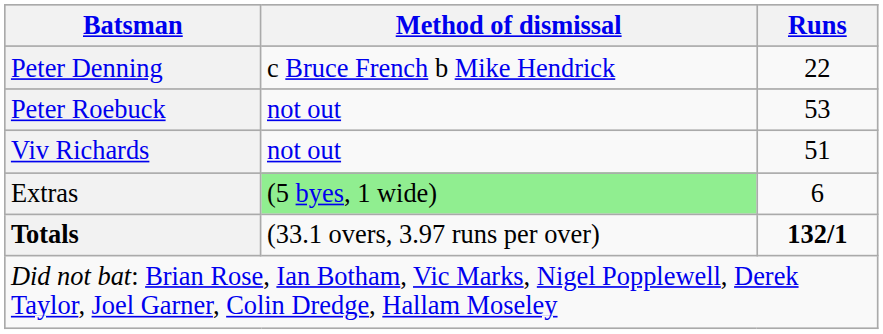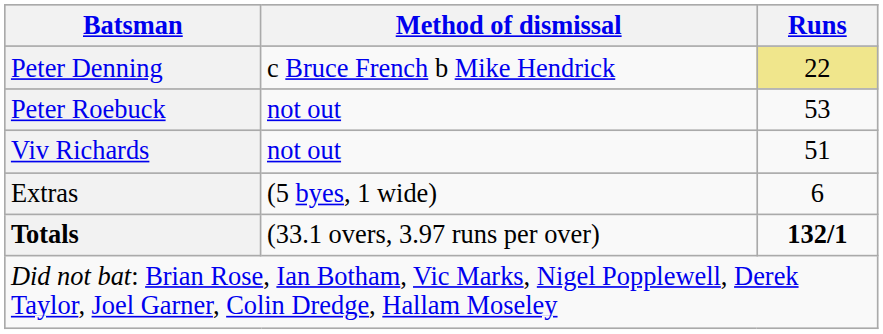(817, 67) no background -> (817, 67) khaki background
(352, 192) lightgreen background -> (352, 192) no background
